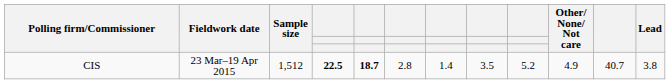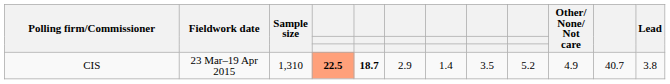(291, 66) 1,512 -> (291, 66) 1,310
(333, 66) no background -> (333, 66) lightsalmon background
(405, 66) 2.8 -> (405, 66) 2.9
